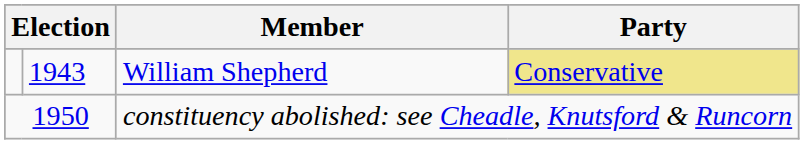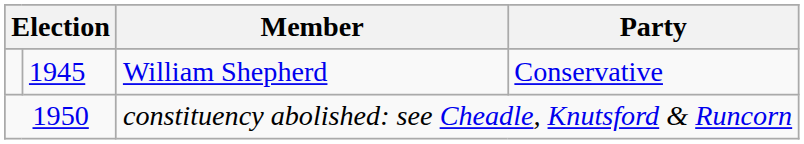(57, 71) 1943 -> (57, 71) 1945
(589, 71) khaki background -> (589, 71) no background
